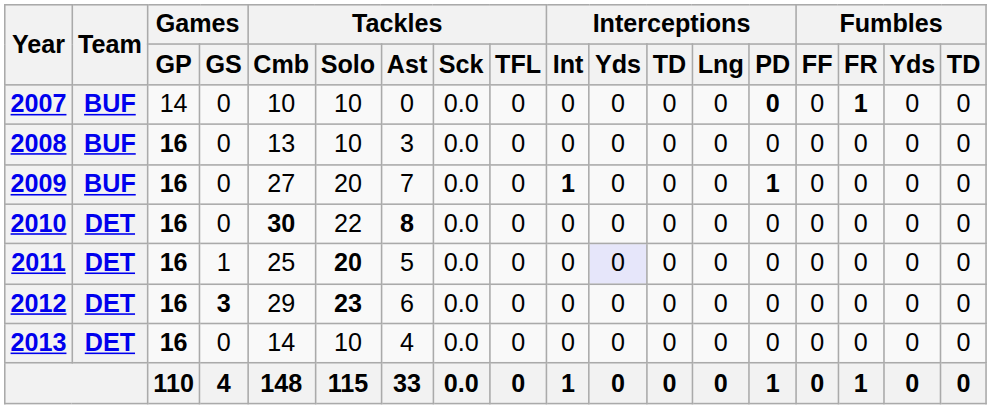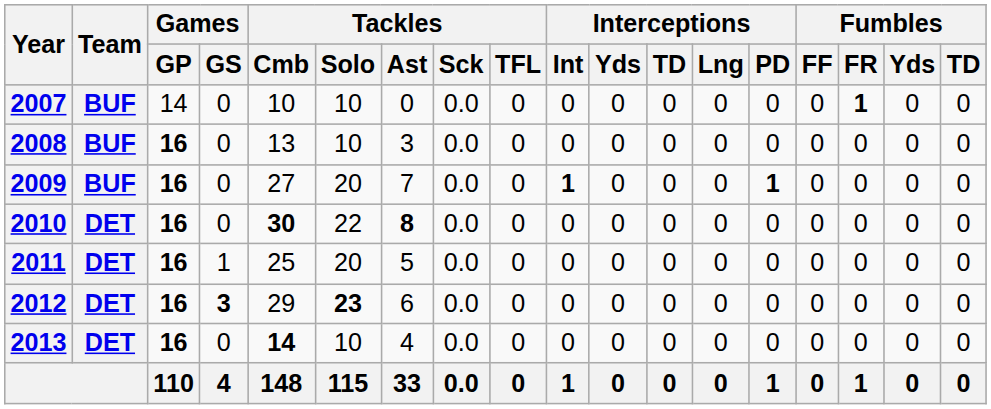(773, 104) bold -> (773, 104) normal
(348, 263) bold -> (348, 263) normal
(618, 263) lavender background -> (618, 263) no background
(281, 343) normal -> (281, 343) bold
